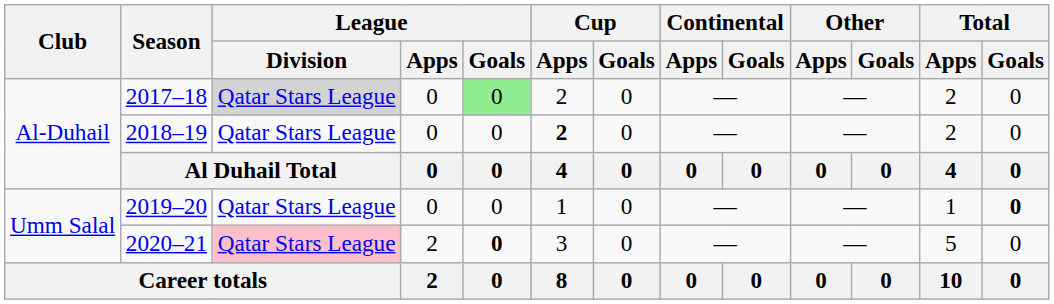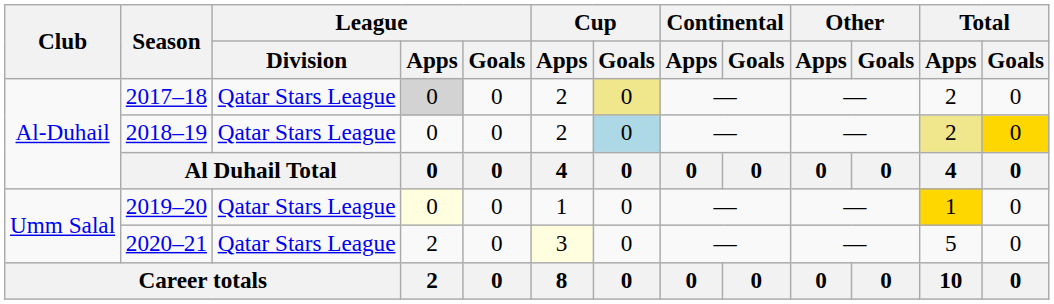(307, 96) lightgrey background -> (307, 96) no background
(432, 96) no background -> (432, 96) lightgrey background
(497, 96) lightgreen background -> (497, 96) no background
(627, 96) no background -> (627, 96) khaki background
(562, 133) bold -> (562, 133) normal
(627, 133) no background -> (627, 133) lightblue background
(951, 133) no background -> (951, 133) khaki background
(1016, 133) no background -> (1016, 133) gold background
(432, 206) no background -> (432, 206) lightyellow background
(951, 206) no background -> (951, 206) gold background
(1016, 206) bold -> (1016, 206) normal
(307, 243) pink background -> (307, 243) no background
(497, 243) bold -> (497, 243) normal
(562, 243) no background -> (562, 243) lightyellow background
